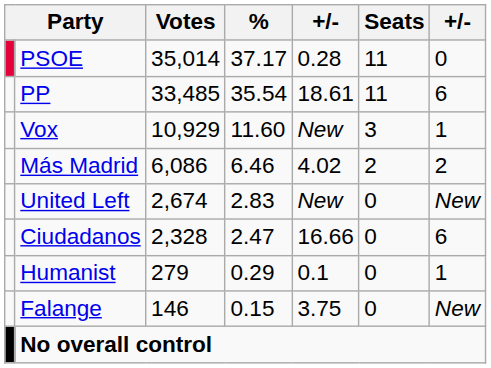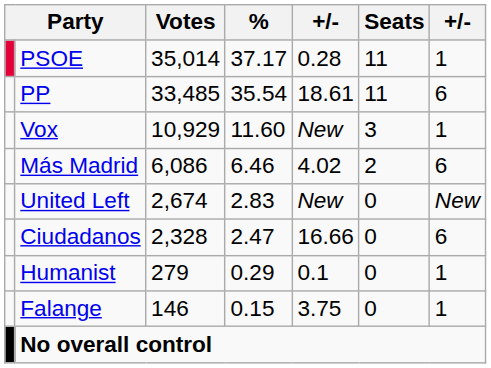(441, 58) 0 -> (441, 58) 1
(441, 165) 2 -> (441, 165) 6
(457, 308) New -> (441, 308) 1
